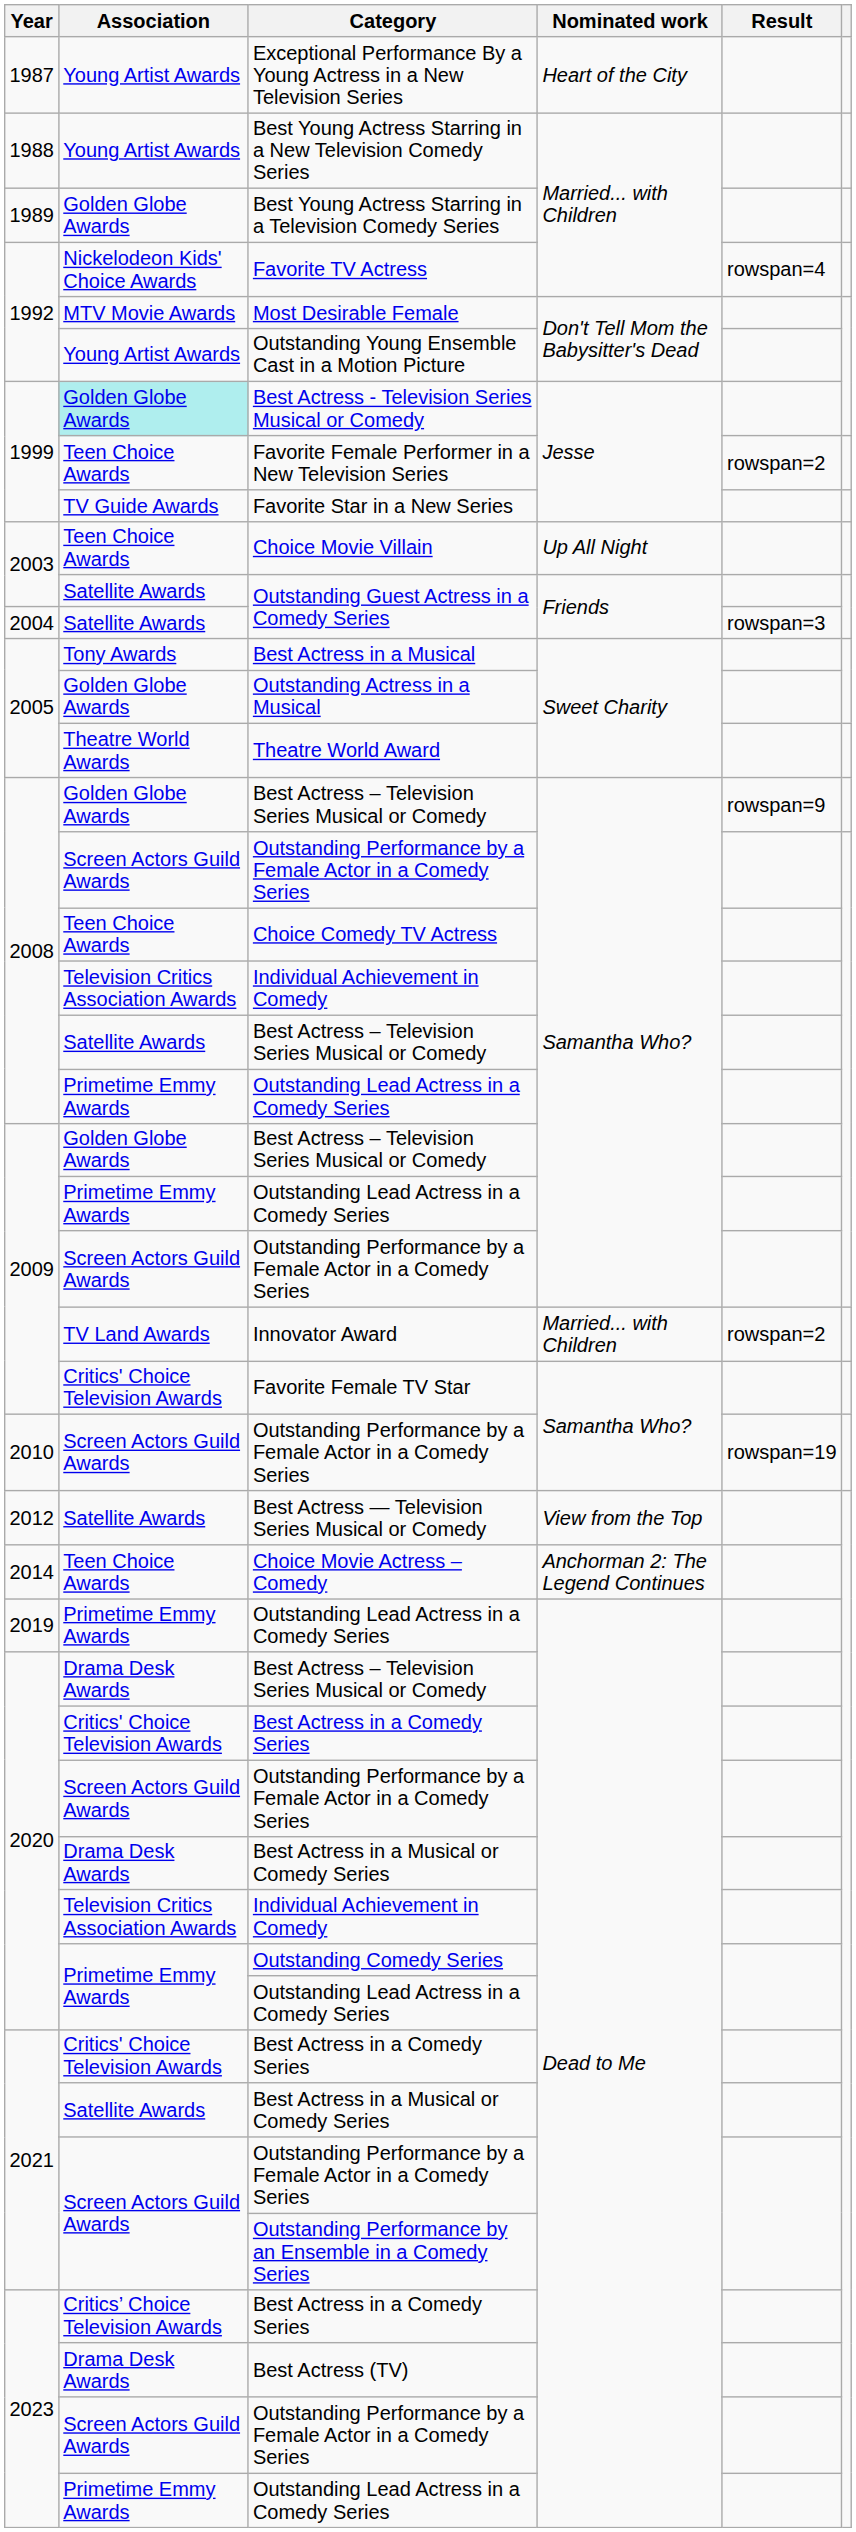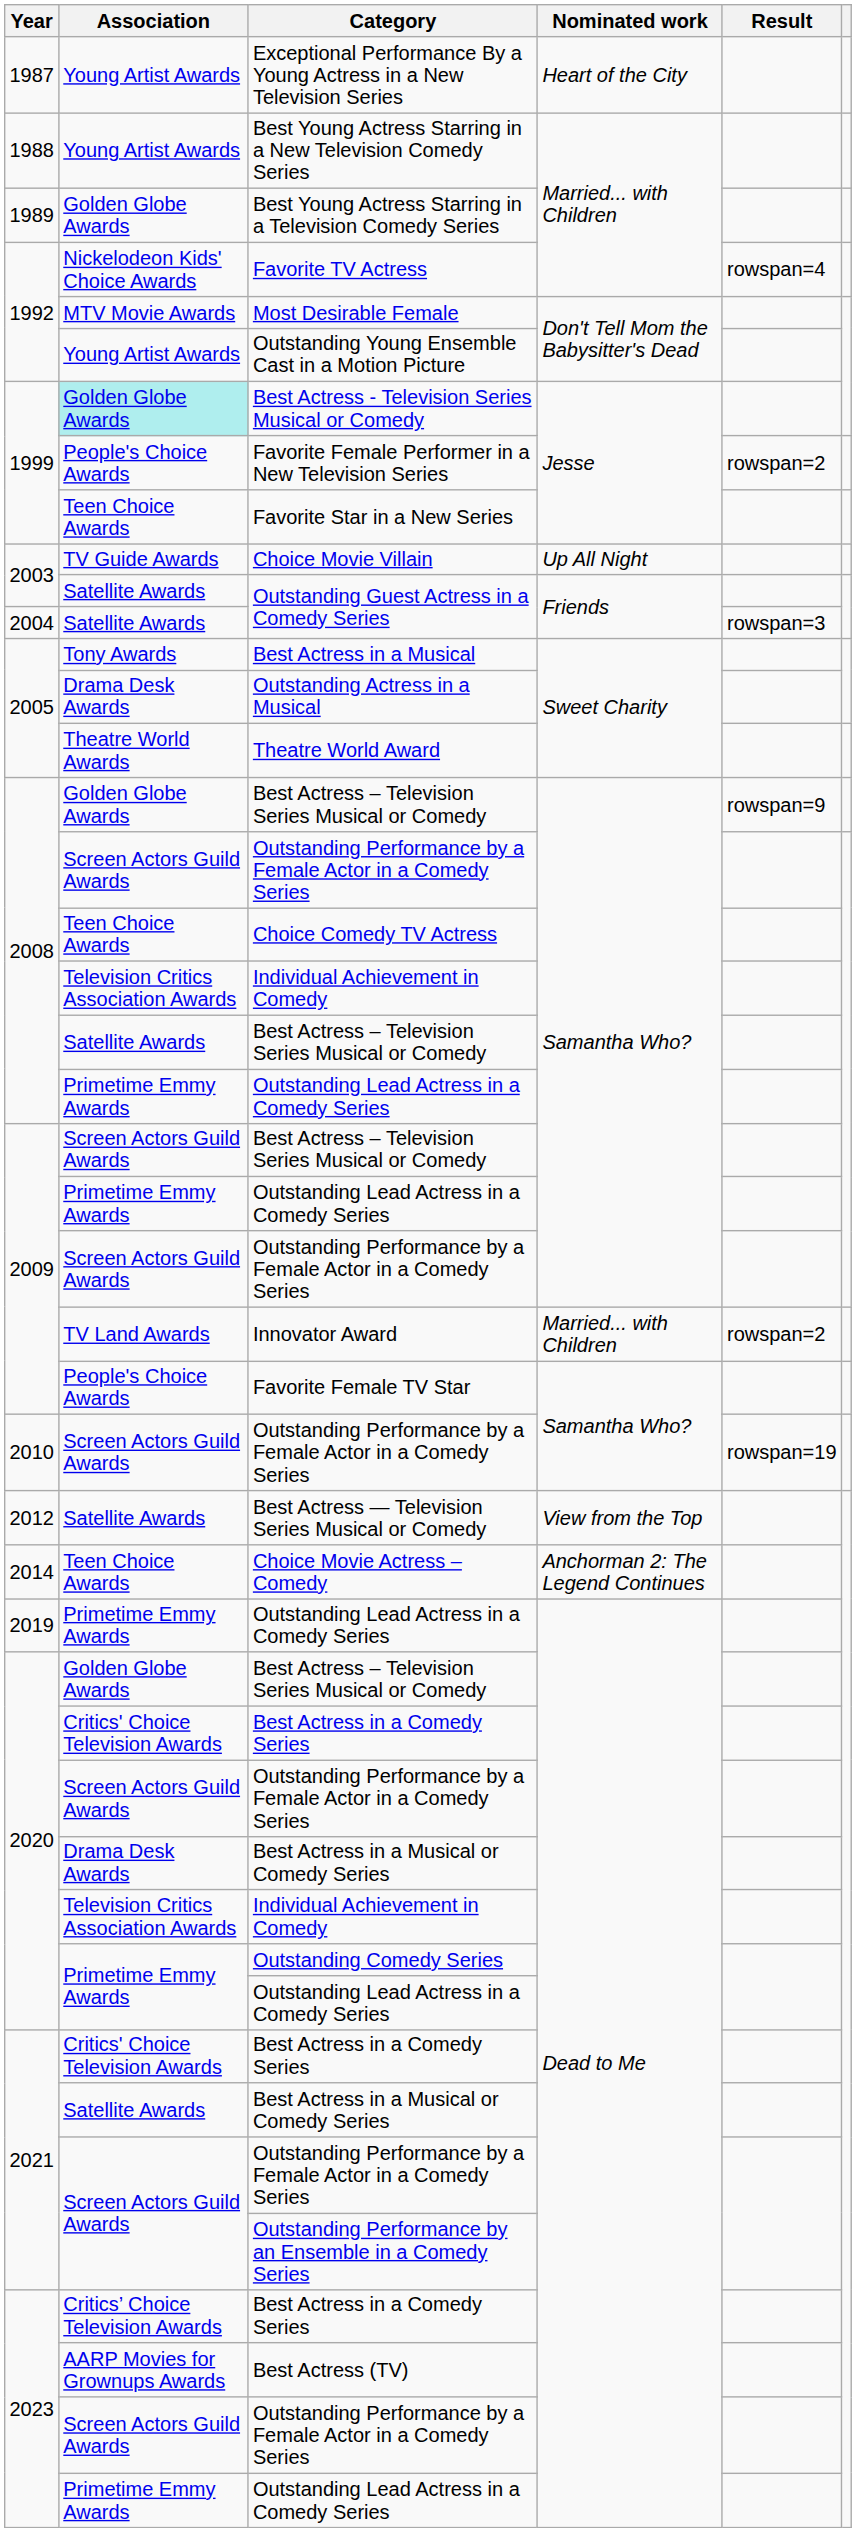(119, 463) Teen Choice Awards -> (135, 463) People's Choice Awards
(141, 506) TV Guide Awards -> (119, 517) Teen Choice Awards
(119, 548) Teen Choice Awards -> (141, 560) TV Guide Awards
(125, 697) Golden Globe Awards -> (119, 697) Drama Desk Awards
(125, 1150) Golden Globe Awards -> (152, 1150) Screen Actors Guild Awards
(143, 1388) Critics' Choice Television Awards -> (135, 1388) People's Choice Awards
(119, 1680) Drama Desk Awards -> (125, 1680) Golden Globe Awards
(119, 2370) Drama Desk Awards -> (144, 2370) AARP Movies for Grownups Awards
